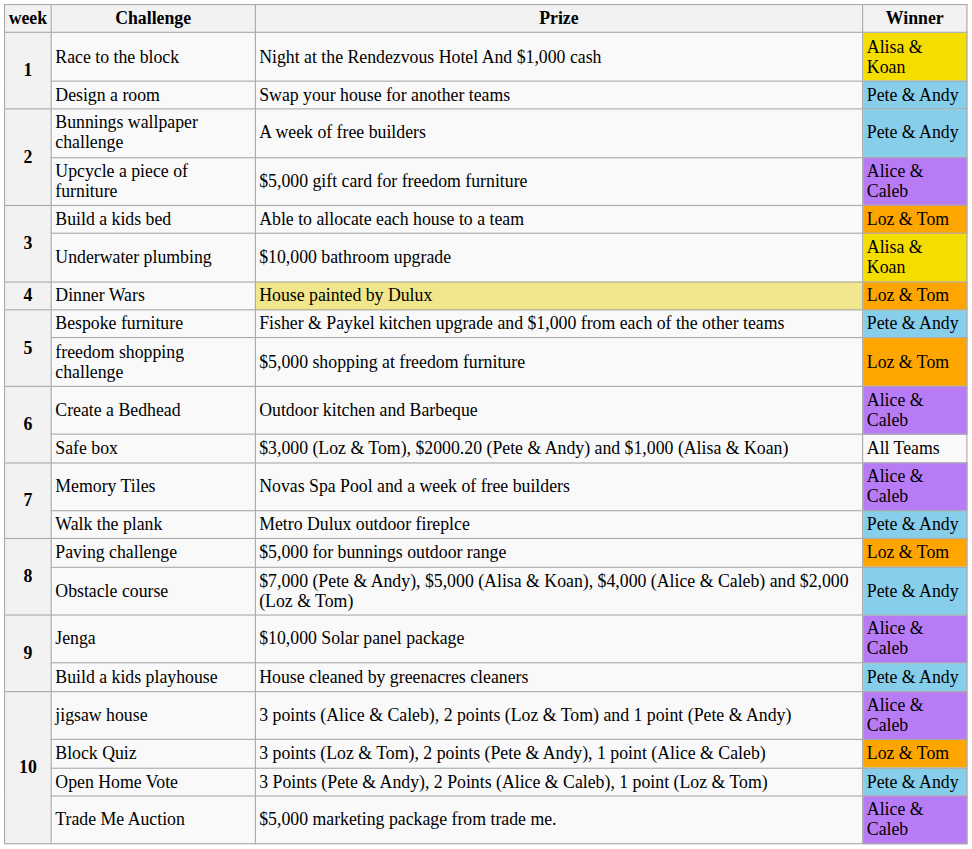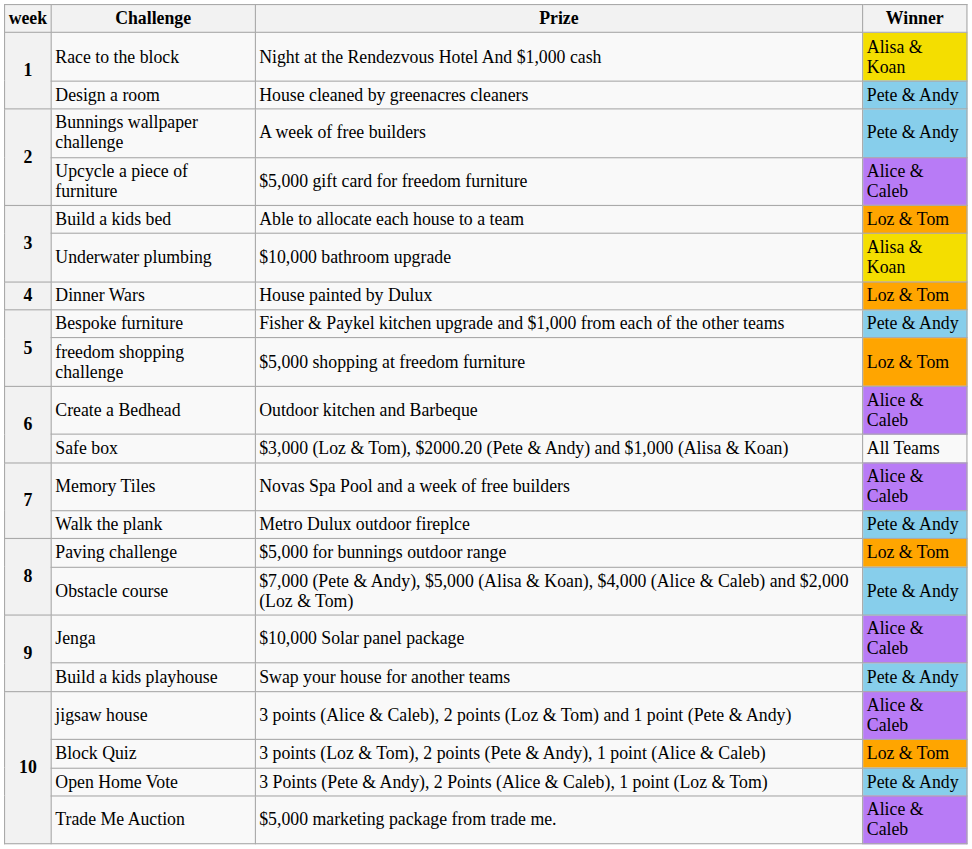(385, 94) Swap your house for another teams -> (394, 94) House cleaned by greenacres cleaners
(346, 295) khaki background -> (346, 295) no background
(394, 677) House cleaned by greenacres cleaners -> (385, 677) Swap your house for another teams
